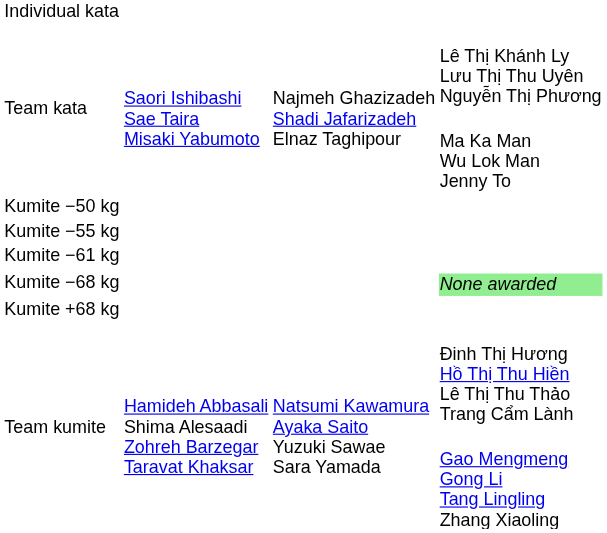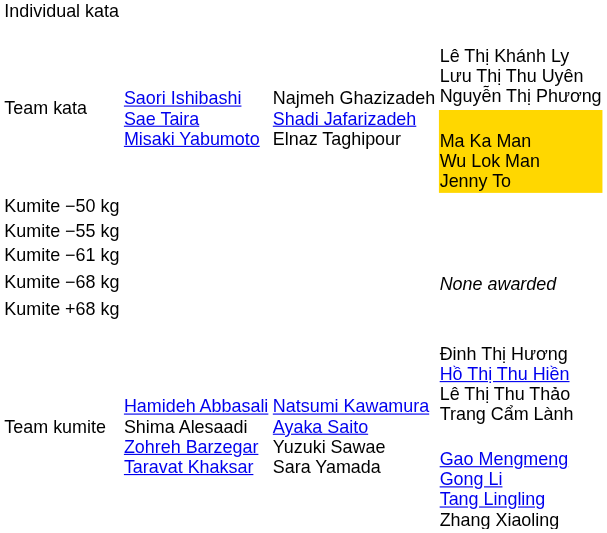(490, 161) no background -> (490, 161) gold background
(498, 284) lightgreen background -> (498, 284) no background
